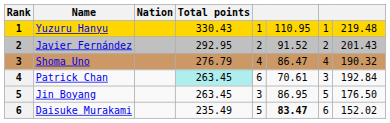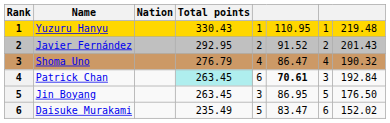(293, 78) normal -> (293, 78) bold
(293, 110) bold -> (293, 110) normal
